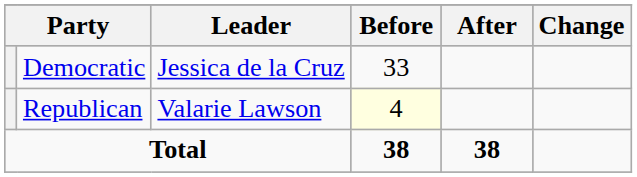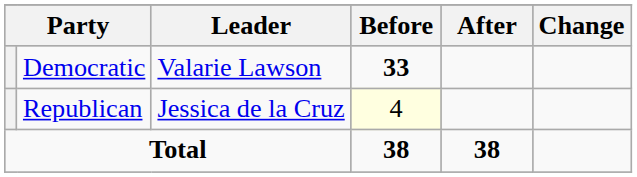(251, 66) Jessica de la Cruz -> (239, 66) Valarie Lawson
(396, 66) normal -> (396, 66) bold
(239, 108) Valarie Lawson -> (251, 108) Jessica de la Cruz
